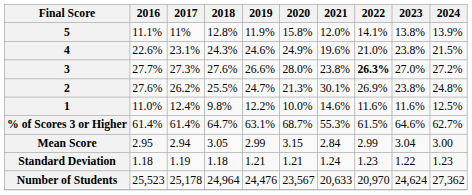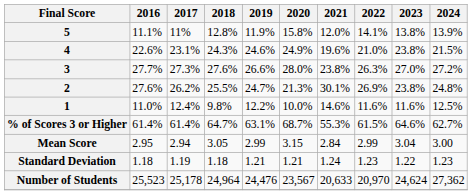(373, 69) bold -> (372, 69) normal
